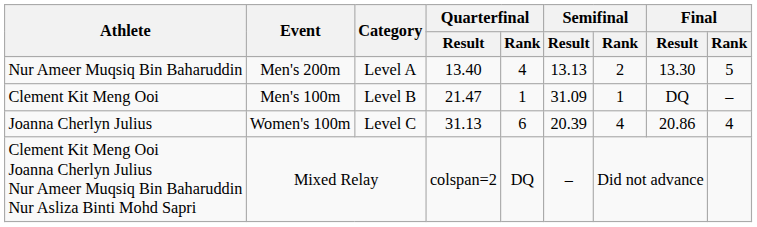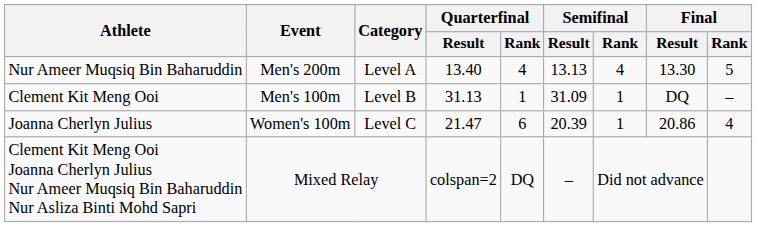(620, 70) 2 -> (620, 70) 4
(463, 97) 21.47 -> (463, 97) 31.13
(463, 124) 31.13 -> (463, 124) 21.47
(620, 124) 4 -> (620, 124) 1
